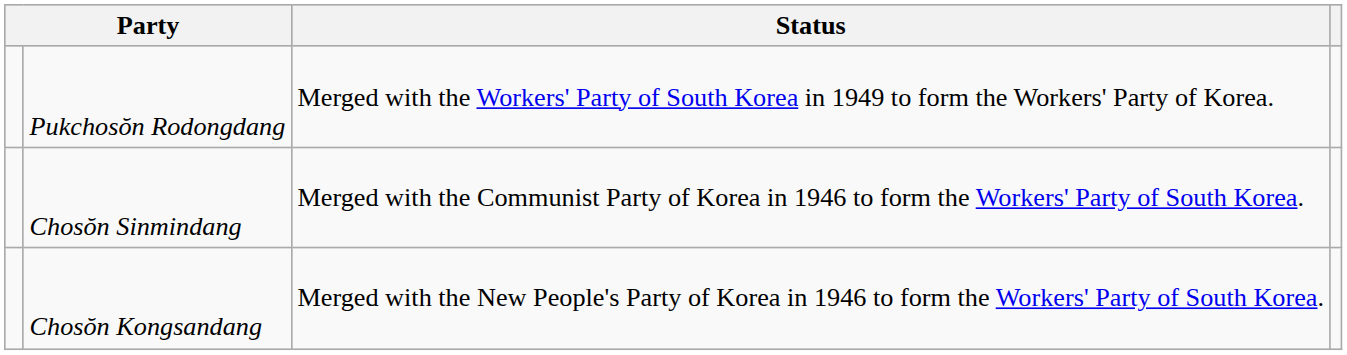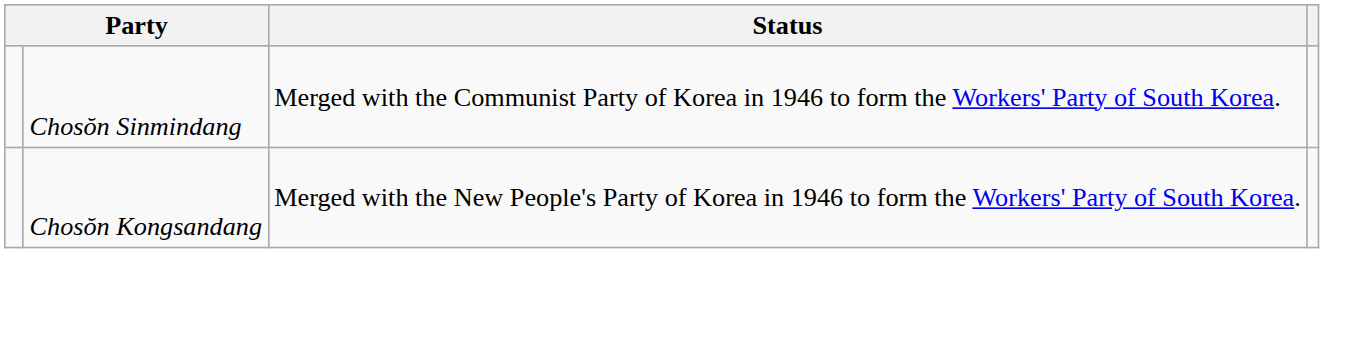- row: (157, 125)
